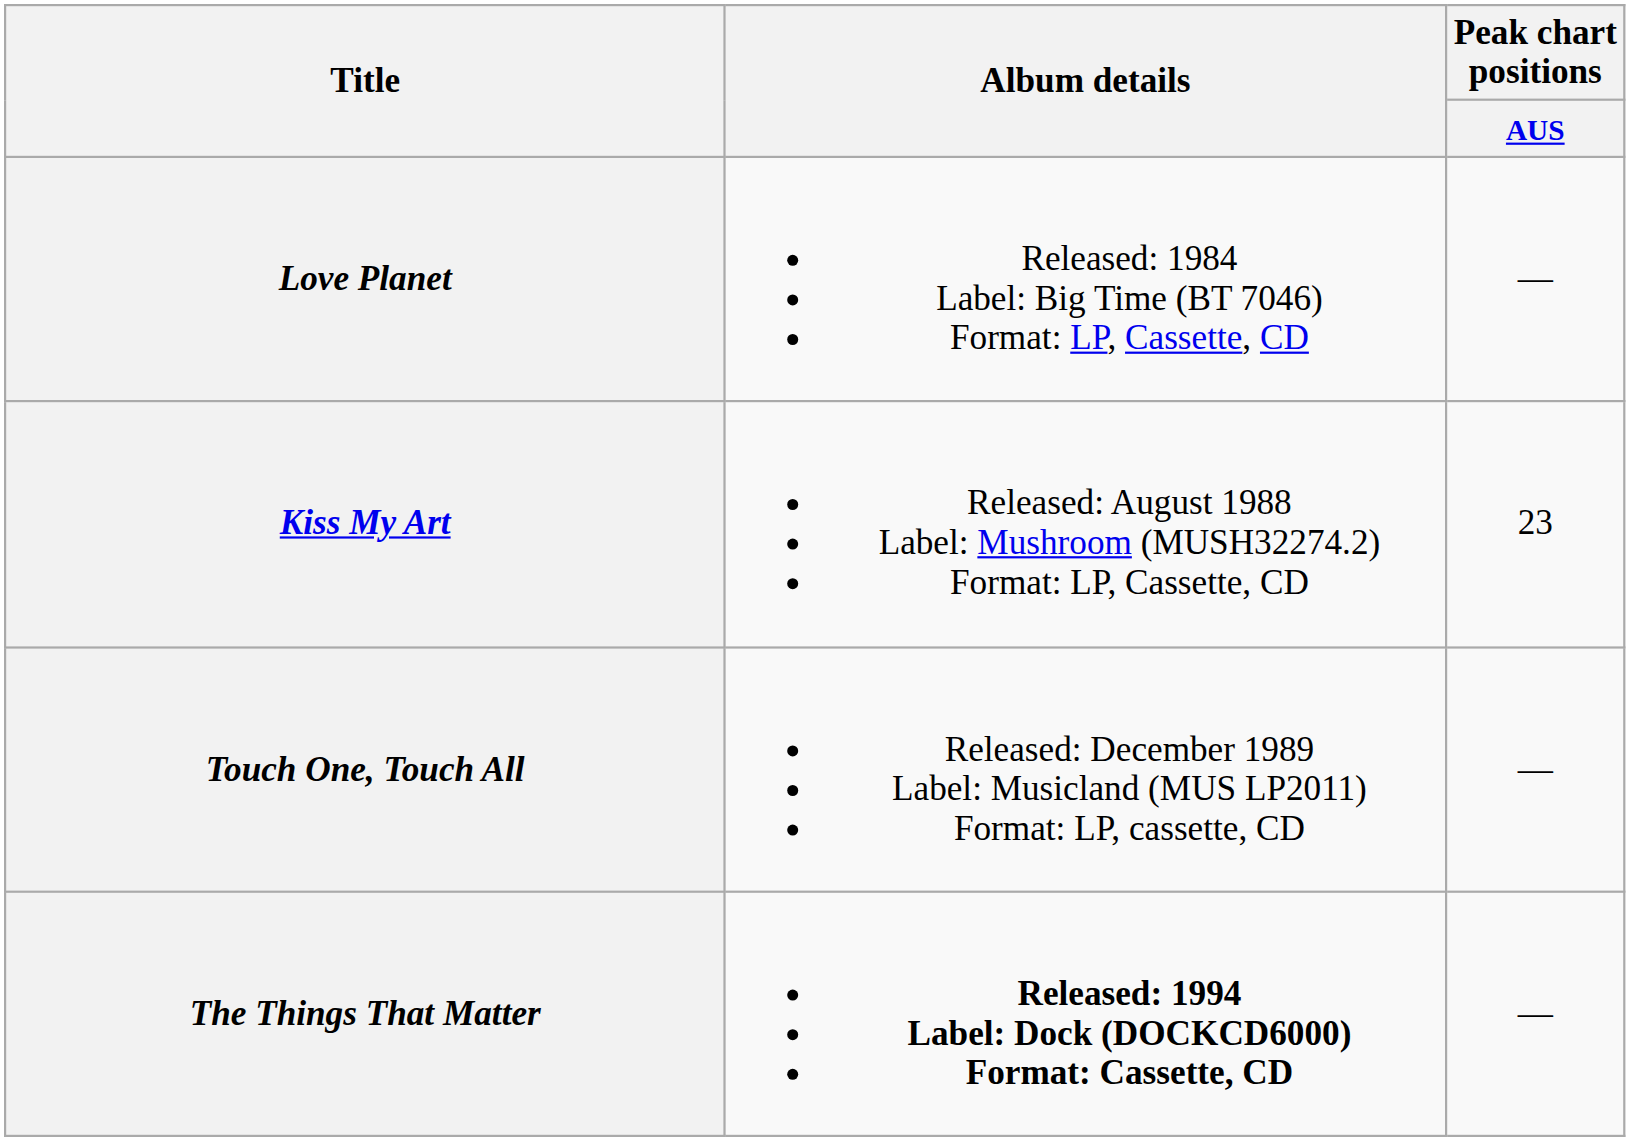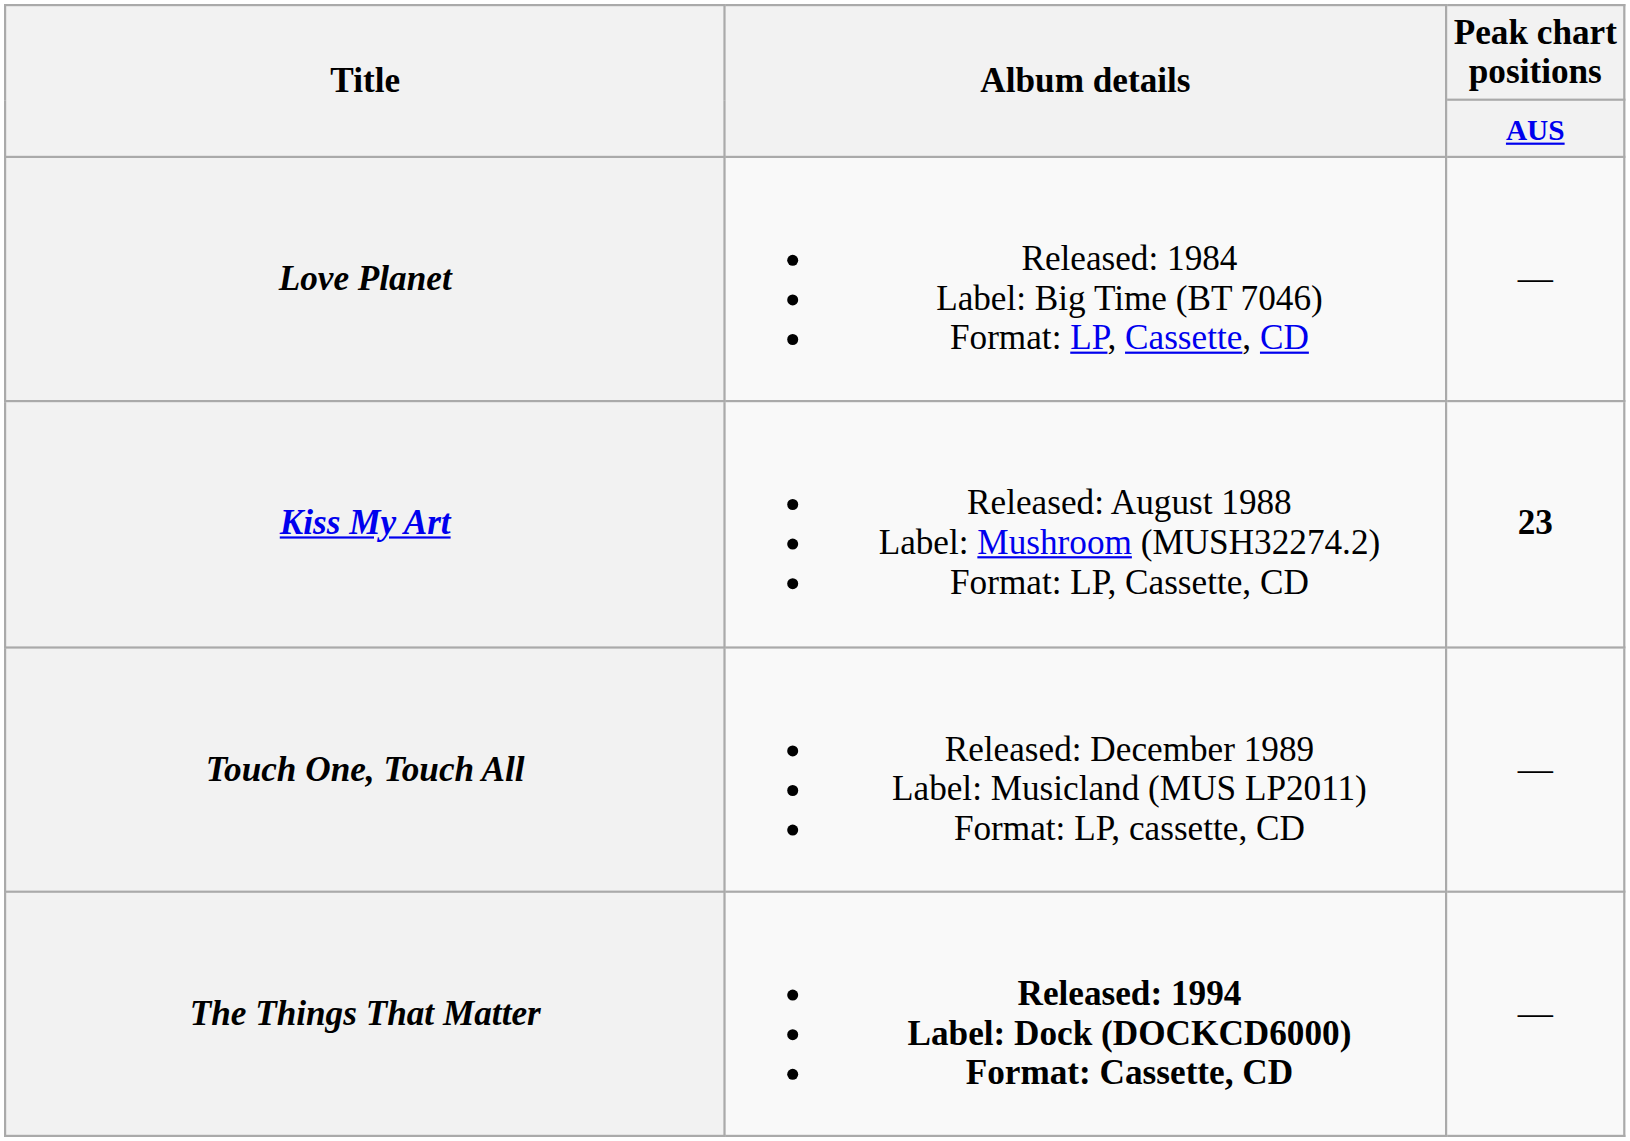(1535, 523) normal -> (1535, 523) bold
